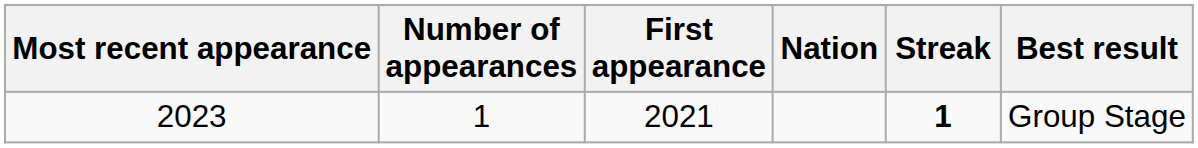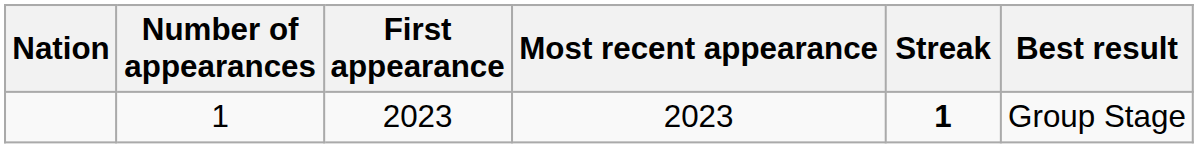columns swapped: (829, 47) <-> (192, 47)
(679, 116) 2021 -> (418, 116) 2023
